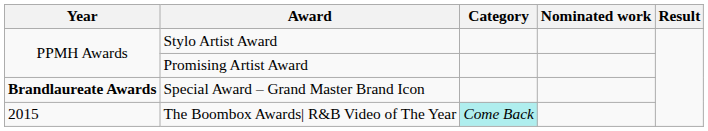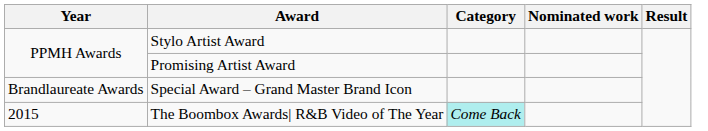(82, 89) bold -> (76, 89) normal
